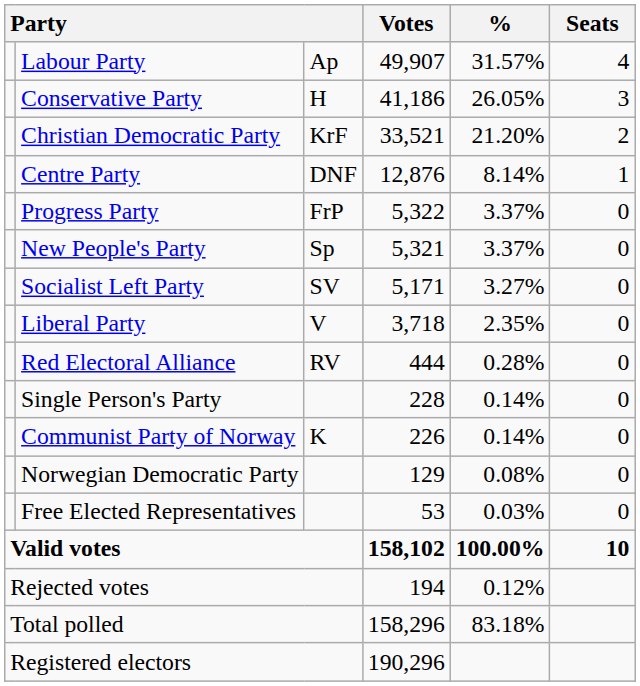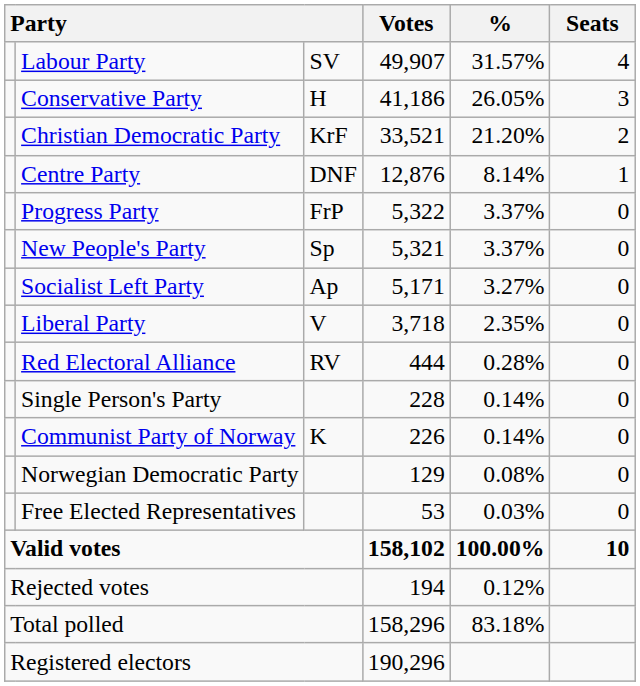(324, 60) Ap -> (325, 60) SV
(325, 286) SV -> (324, 286) Ap
